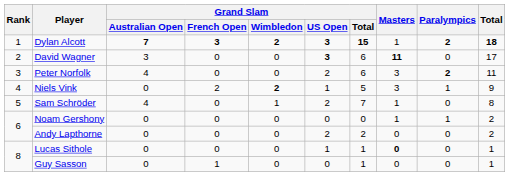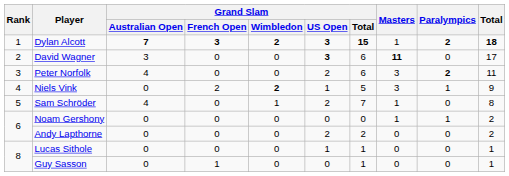(397, 149) bold -> (397, 149) normal
